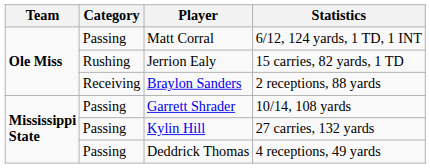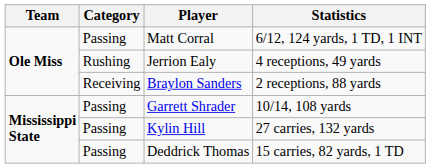(330, 61) 15 carries, 82 yards, 1 TD -> (318, 61) 4 receptions, 49 yards
(318, 151) 4 receptions, 49 yards -> (330, 151) 15 carries, 82 yards, 1 TD
